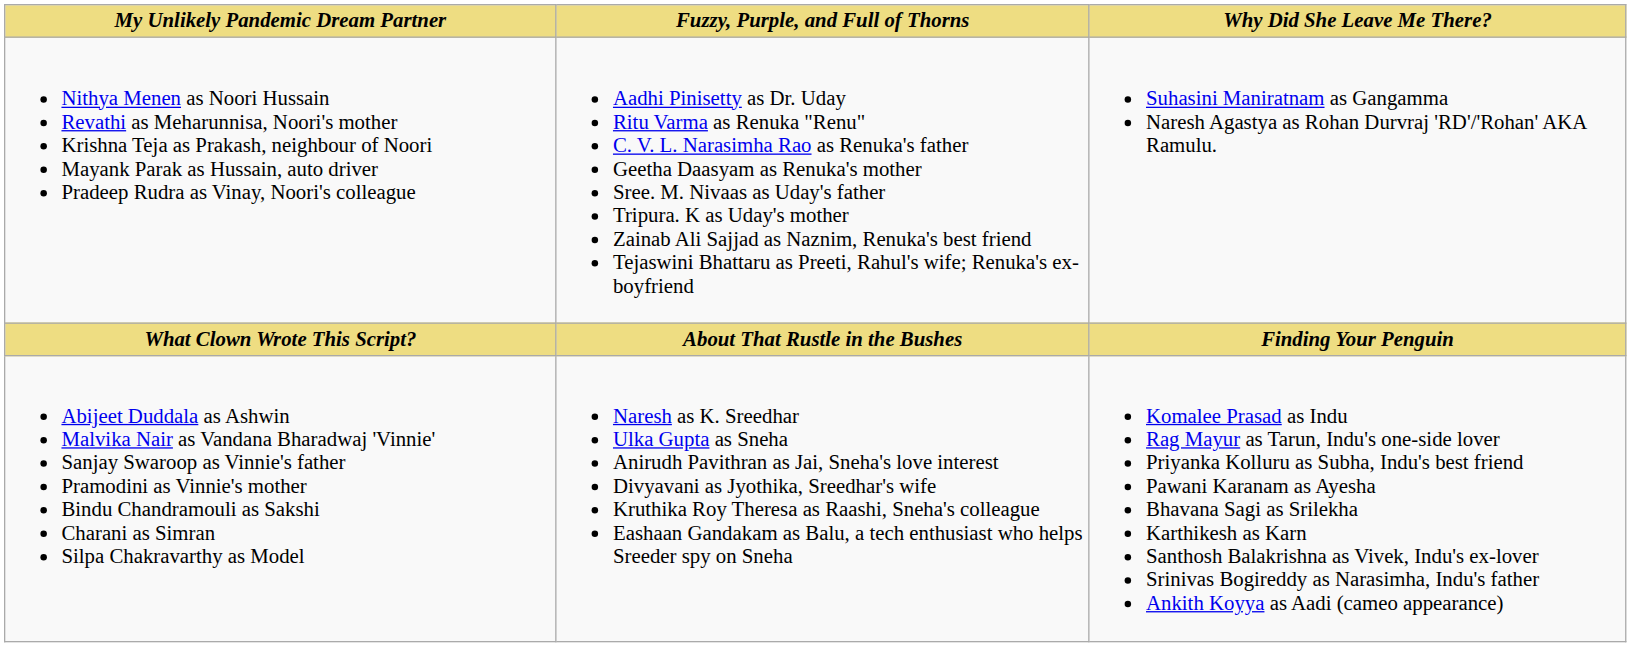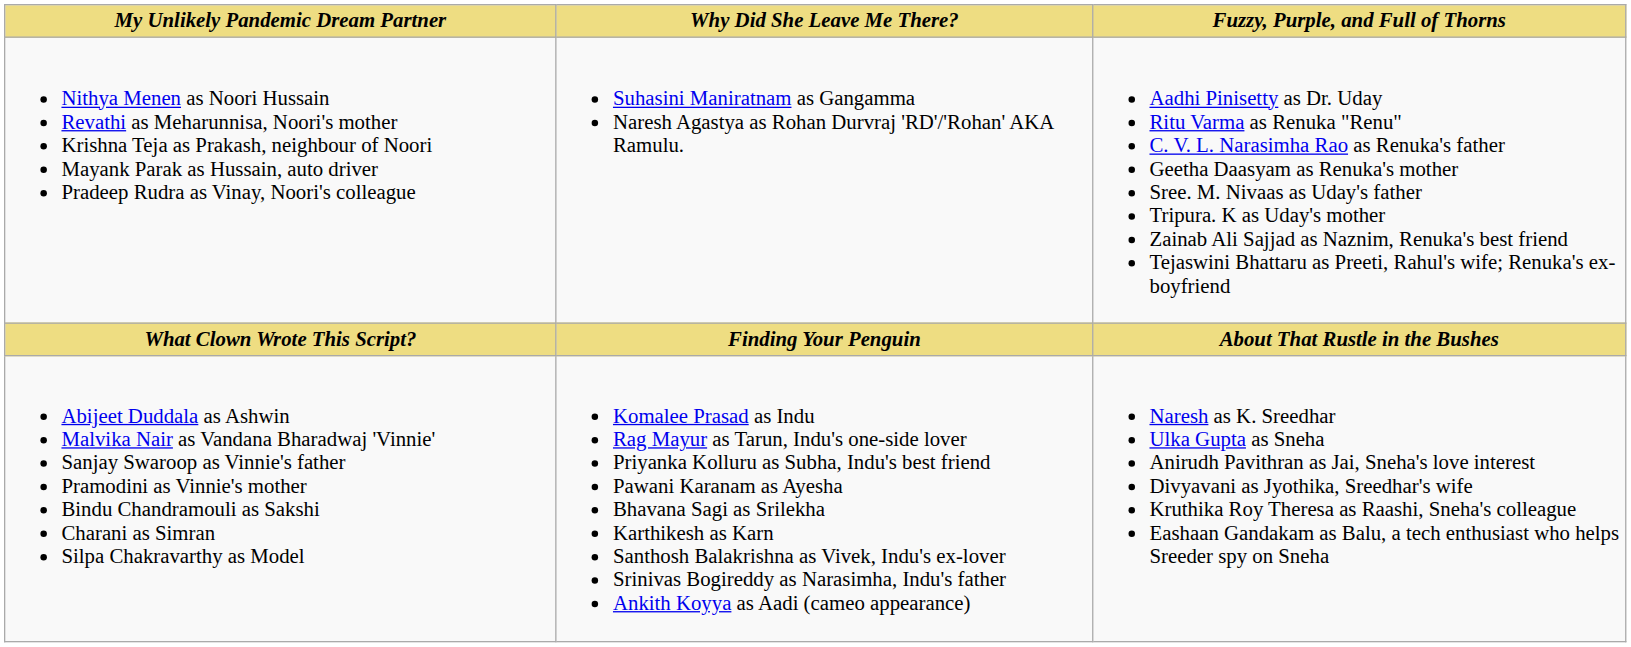columns swapped: (823, 20) <-> (1357, 20)
